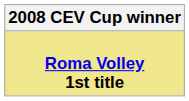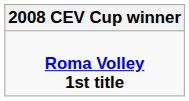(95, 72) khaki background -> (95, 72) no background
